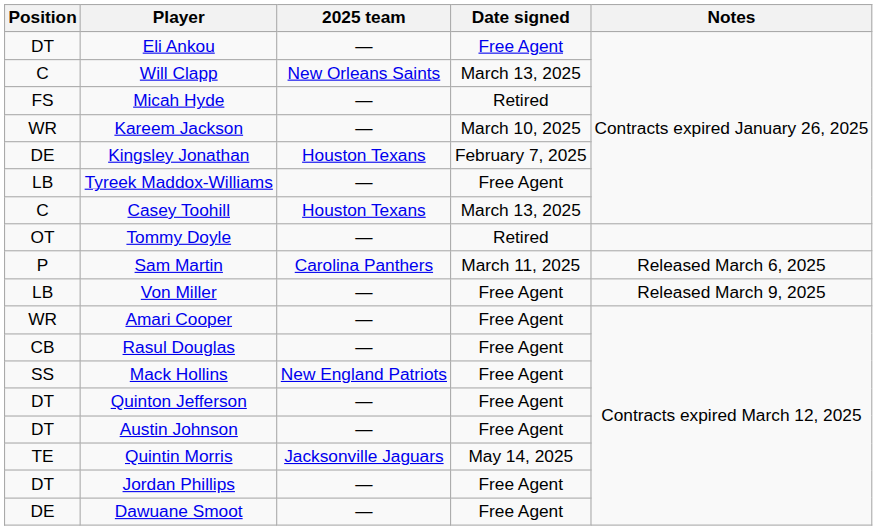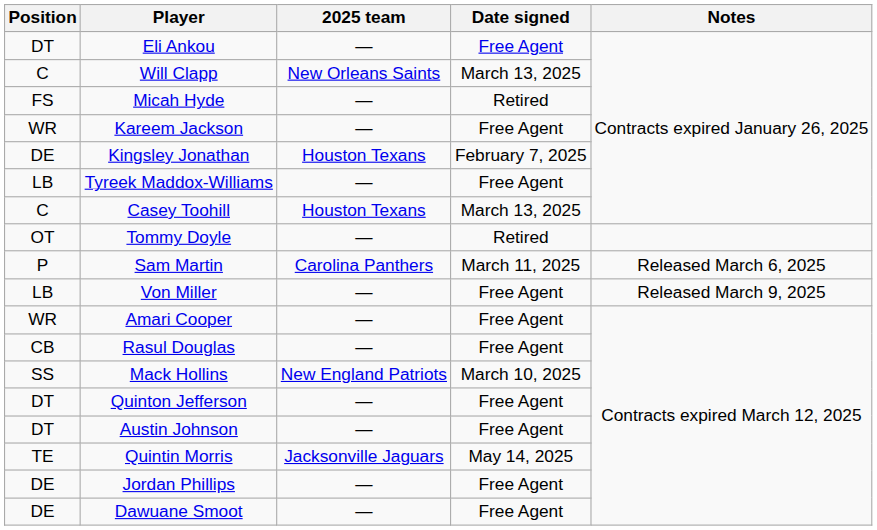(521, 127) March 10, 2025 -> (521, 127) Free Agent
(521, 374) Free Agent -> (521, 374) March 10, 2025
(43, 484) DT -> (43, 484) DE
